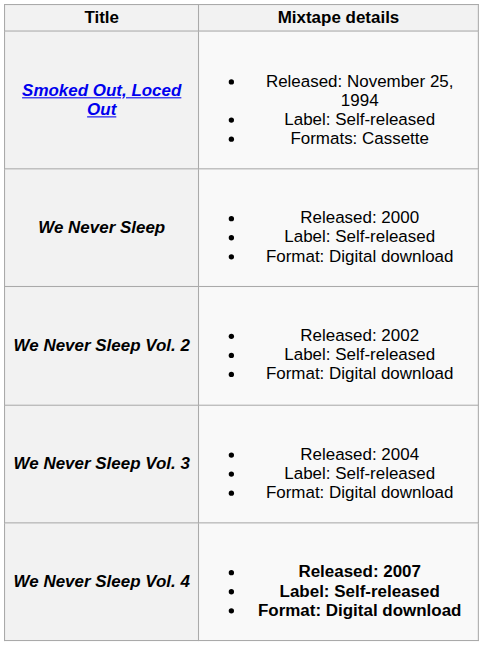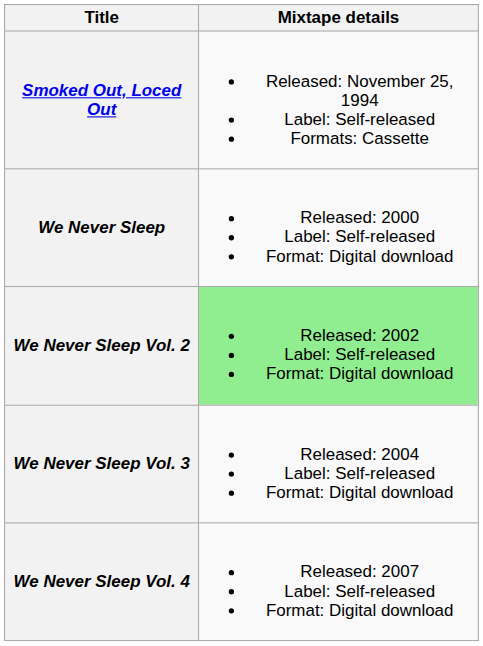(338, 355) no background -> (338, 355) lightgreen background
(338, 591) bold -> (338, 591) normal
